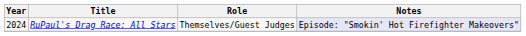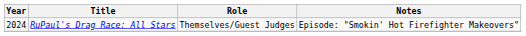(409, 25) lavender background -> (409, 25) no background
